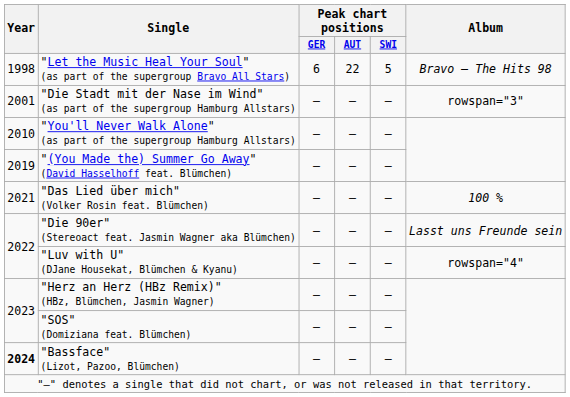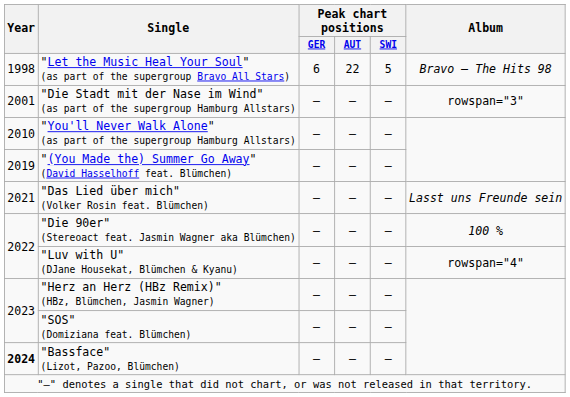(486, 198) 100 % -> (486, 198) Lasst uns Freunde sein
(486, 230) Lasst uns Freunde sein -> (486, 230) 100 %
